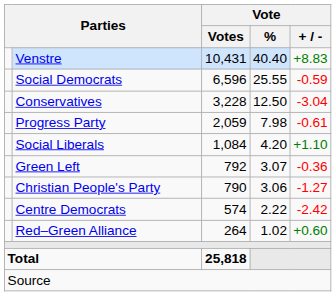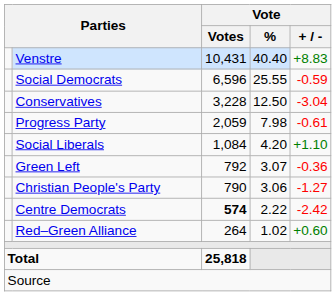(235, 209) normal -> (235, 209) bold
